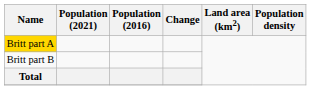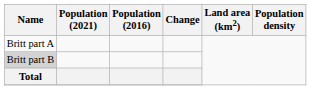(30, 43) gold background -> (30, 43) no background
(30, 60) no background -> (30, 60) lightgrey background
